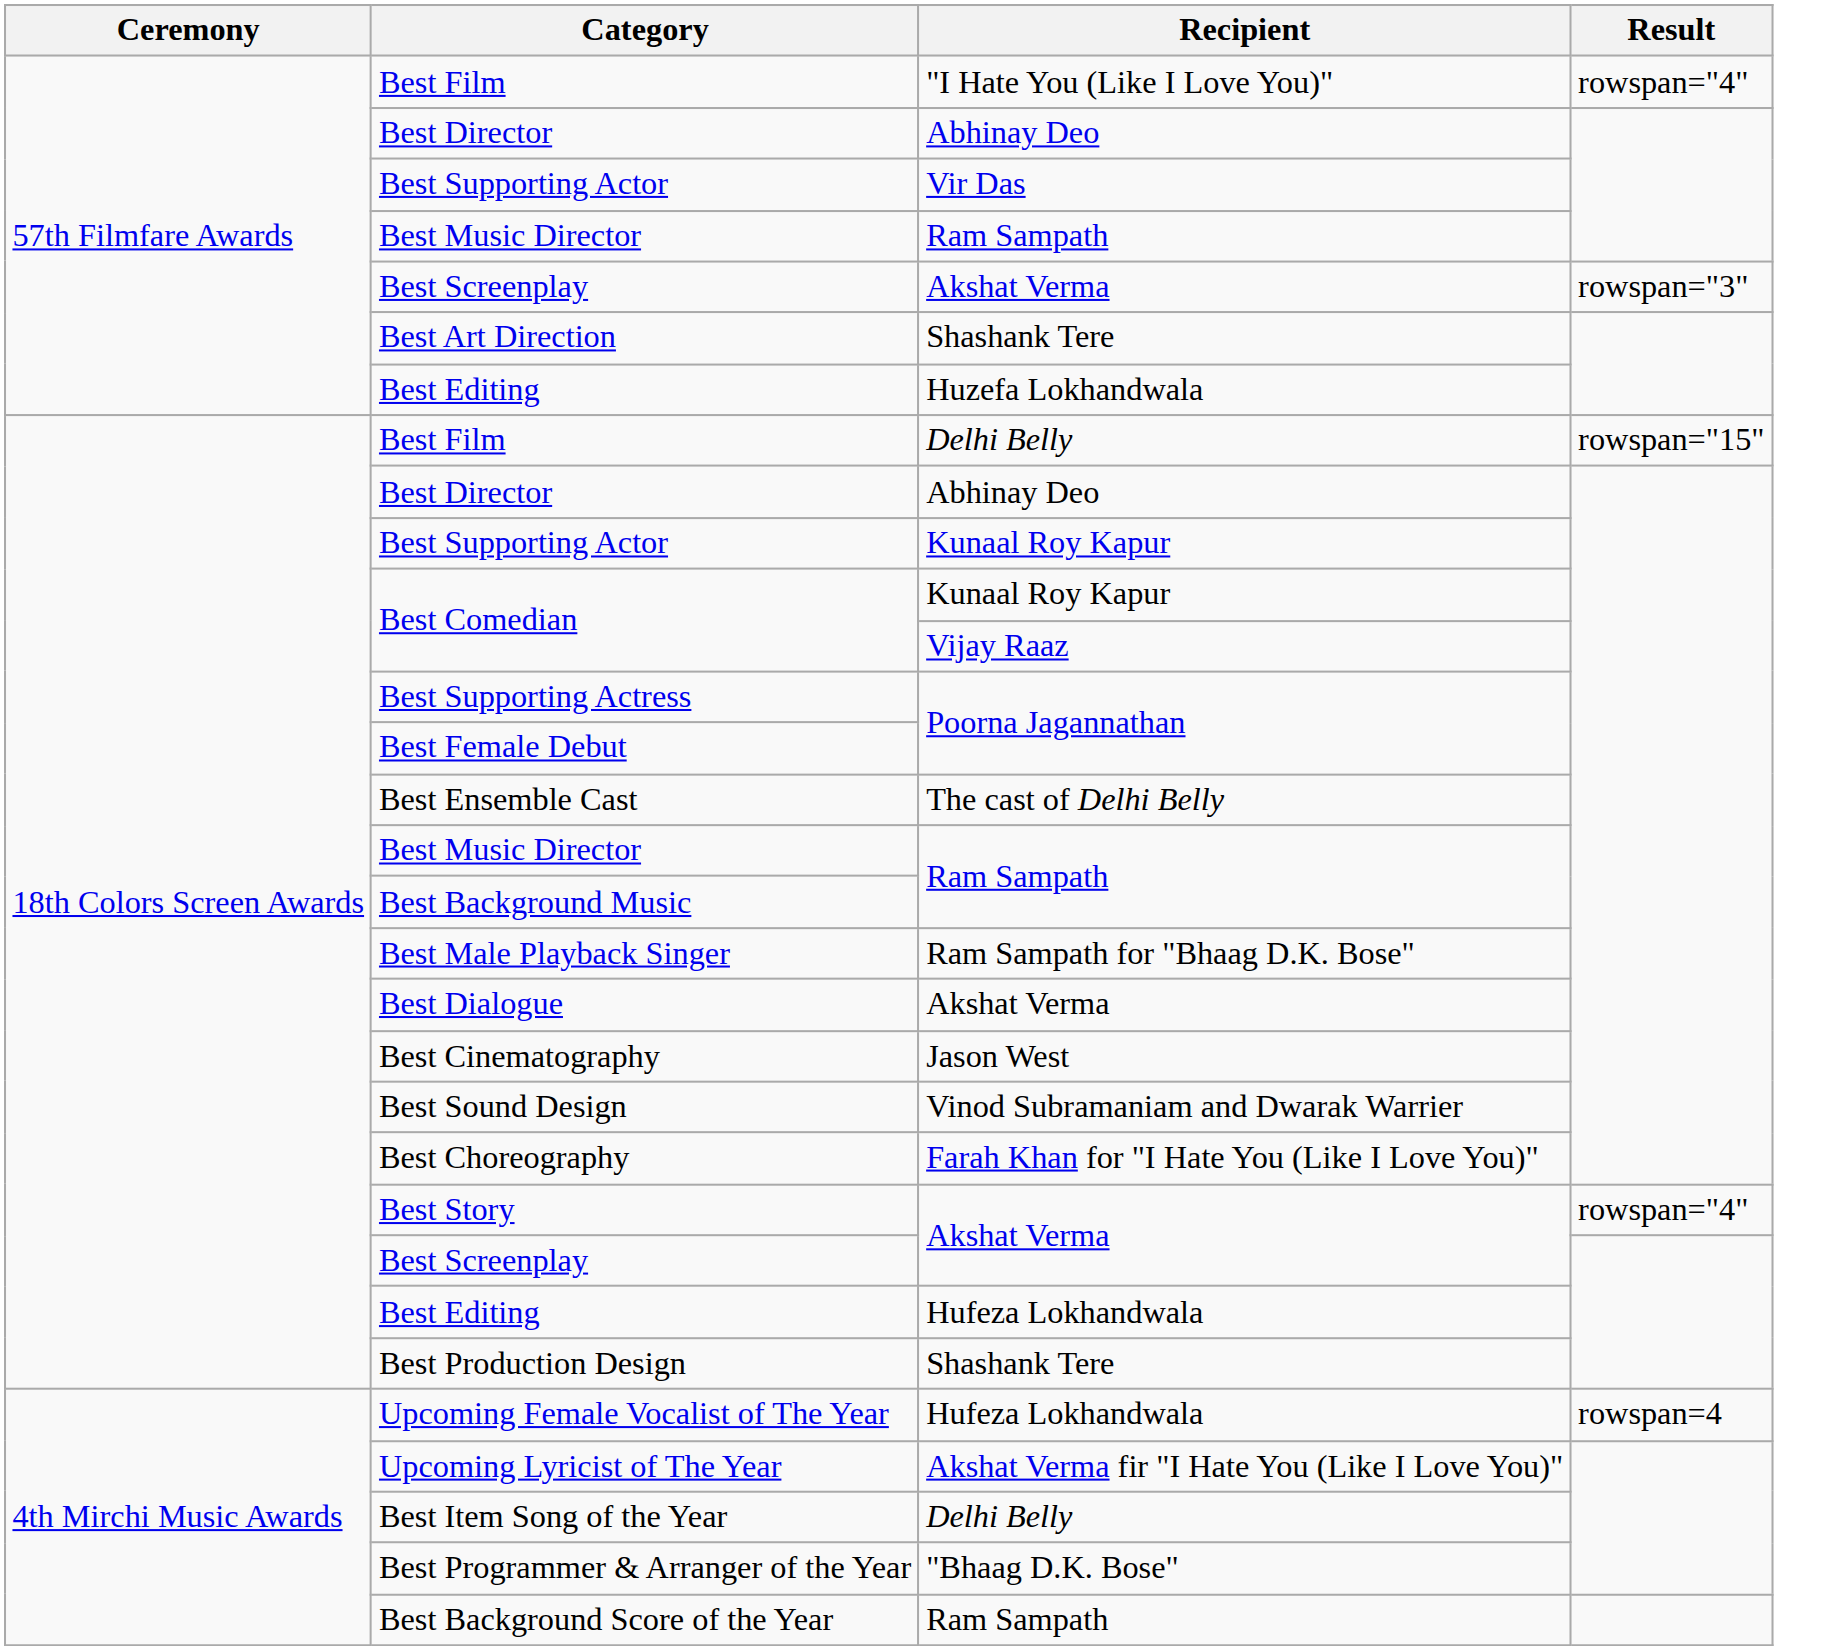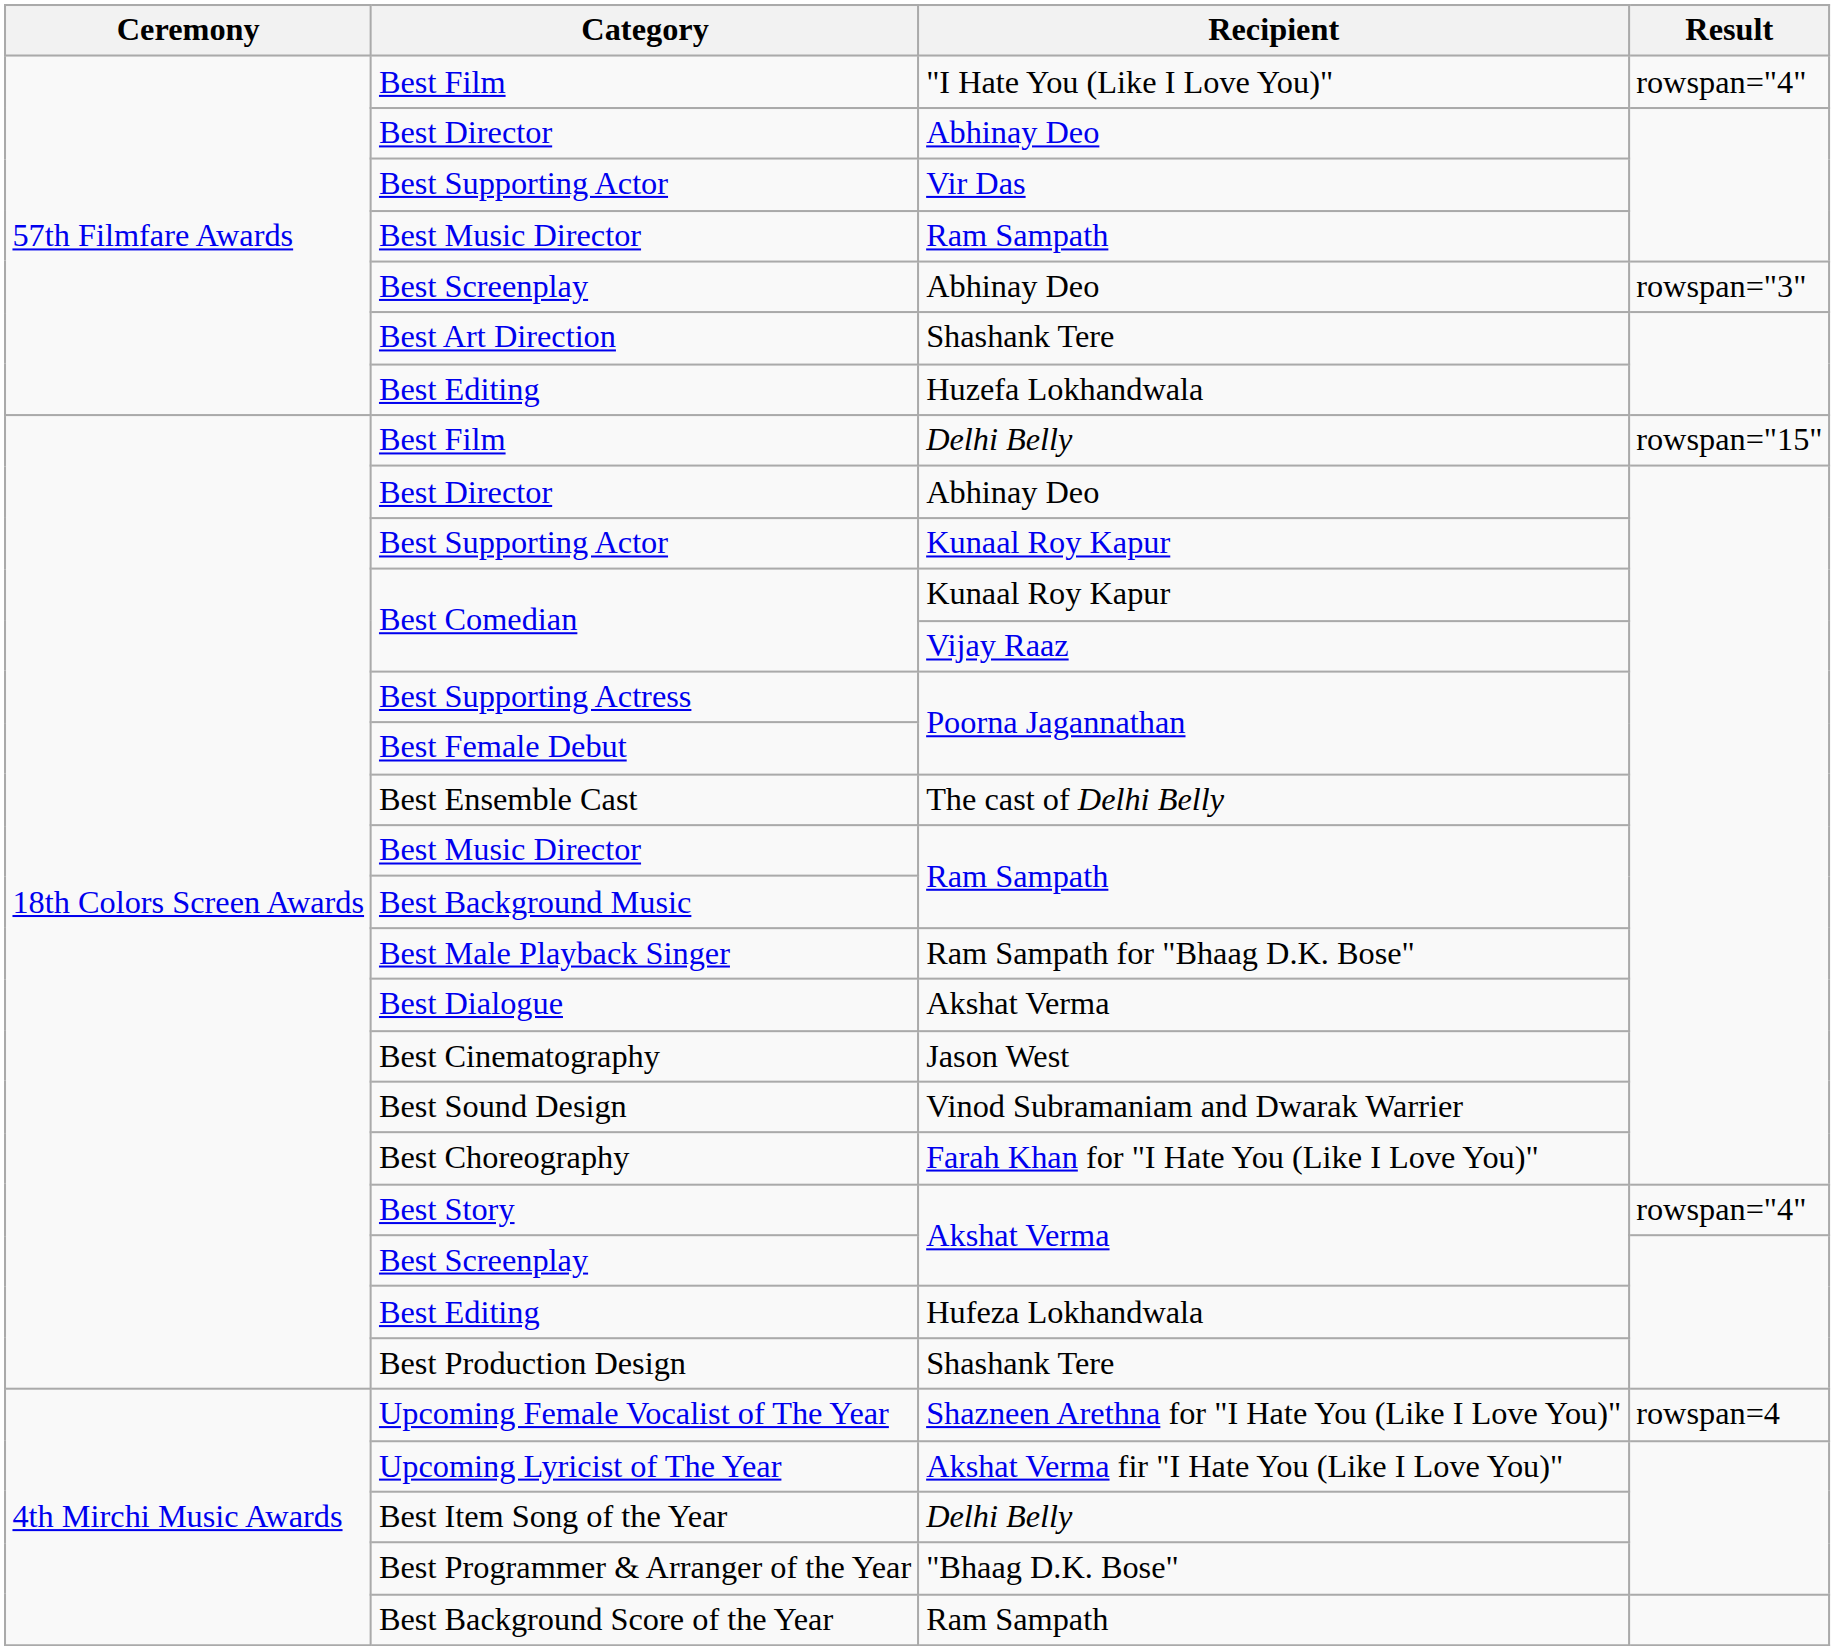(1018, 286) Akshat Verma -> (1013, 286) Abhinay Deo
(1065, 1414) Hufeza Lokhandwala -> (1274, 1414) Shazneen Arethna for "I Hate You (Like I Love You)"
